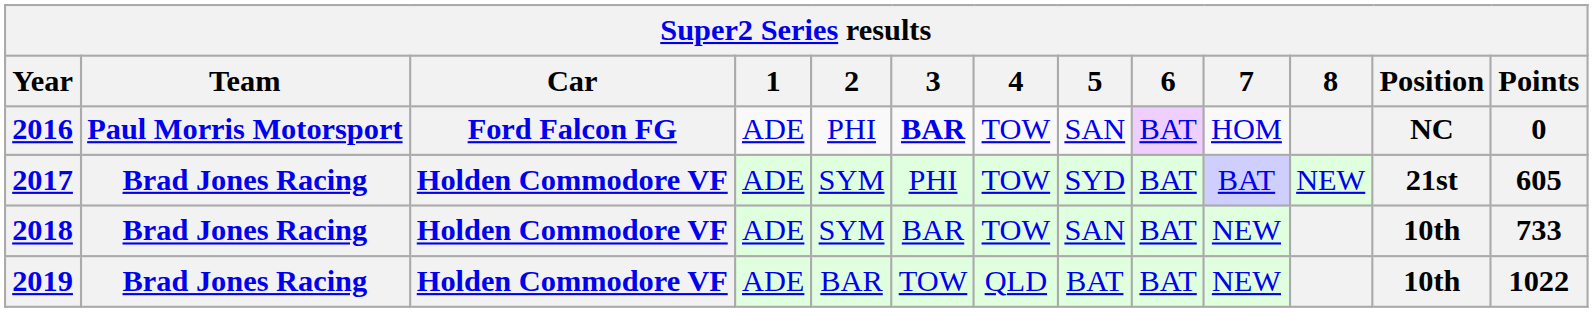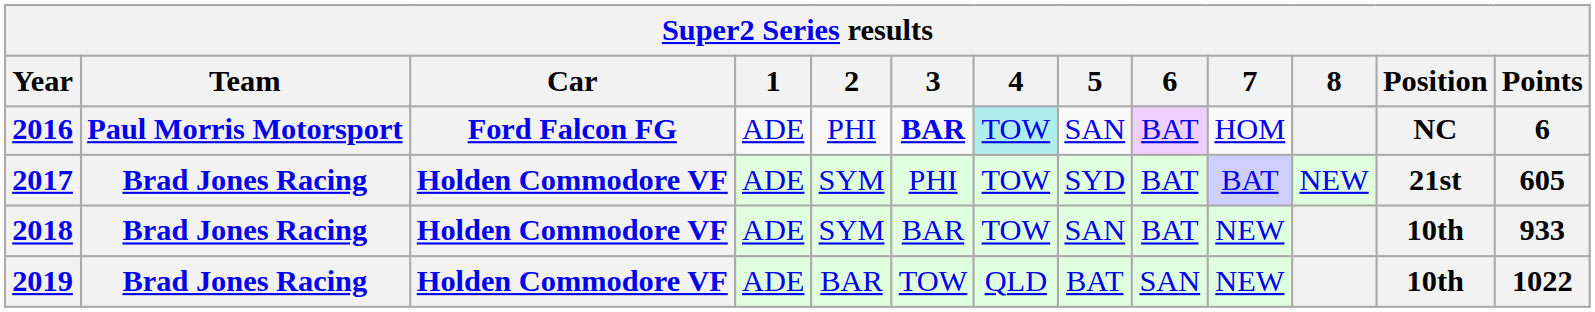(1016, 130) no background -> (1016, 130) paleturquoise background
(1539, 130) 0 -> (1542, 130) 6
(1539, 230) 733 -> (1542, 230) 933
(1168, 280) BAT -> (1170, 280) SAN
